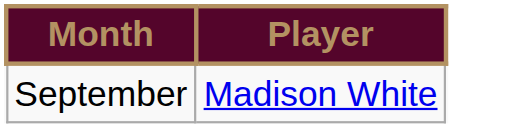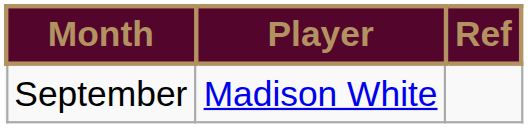+ column: (483, 34)
